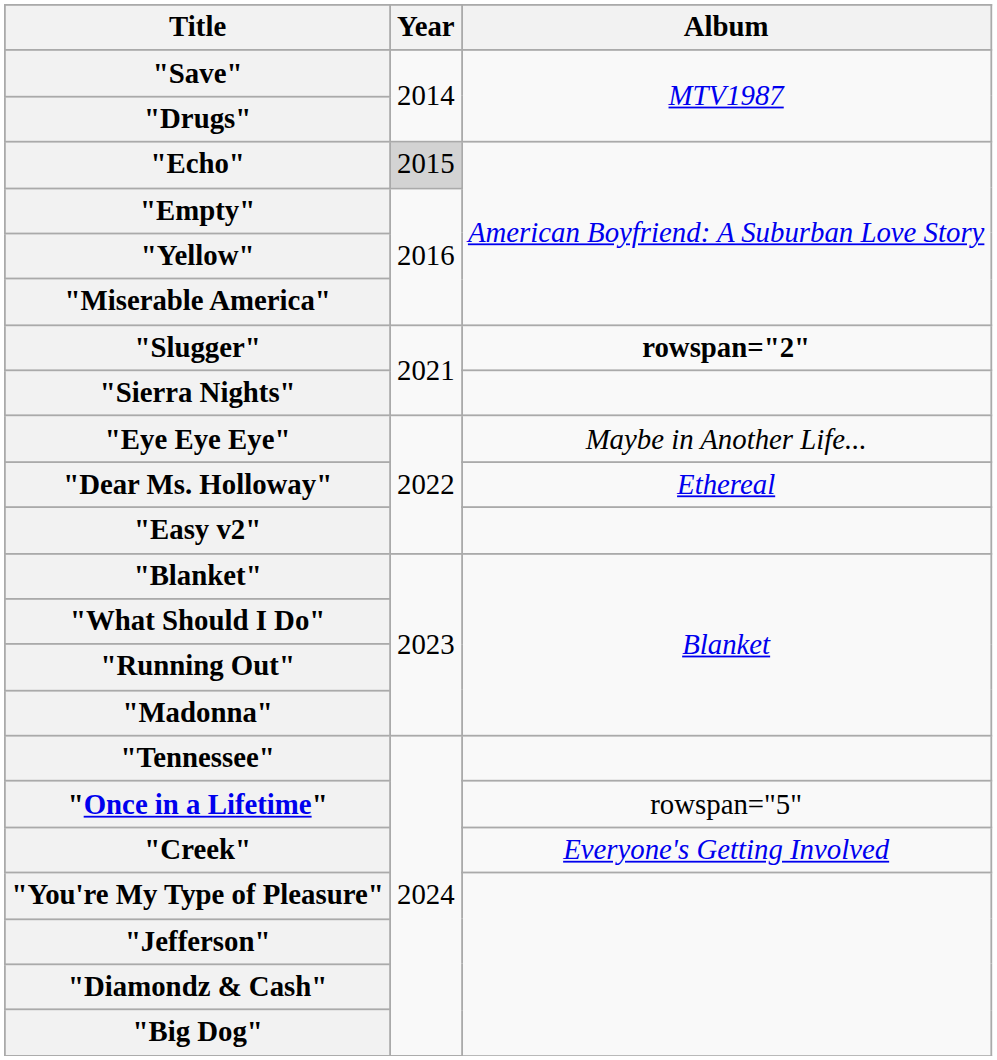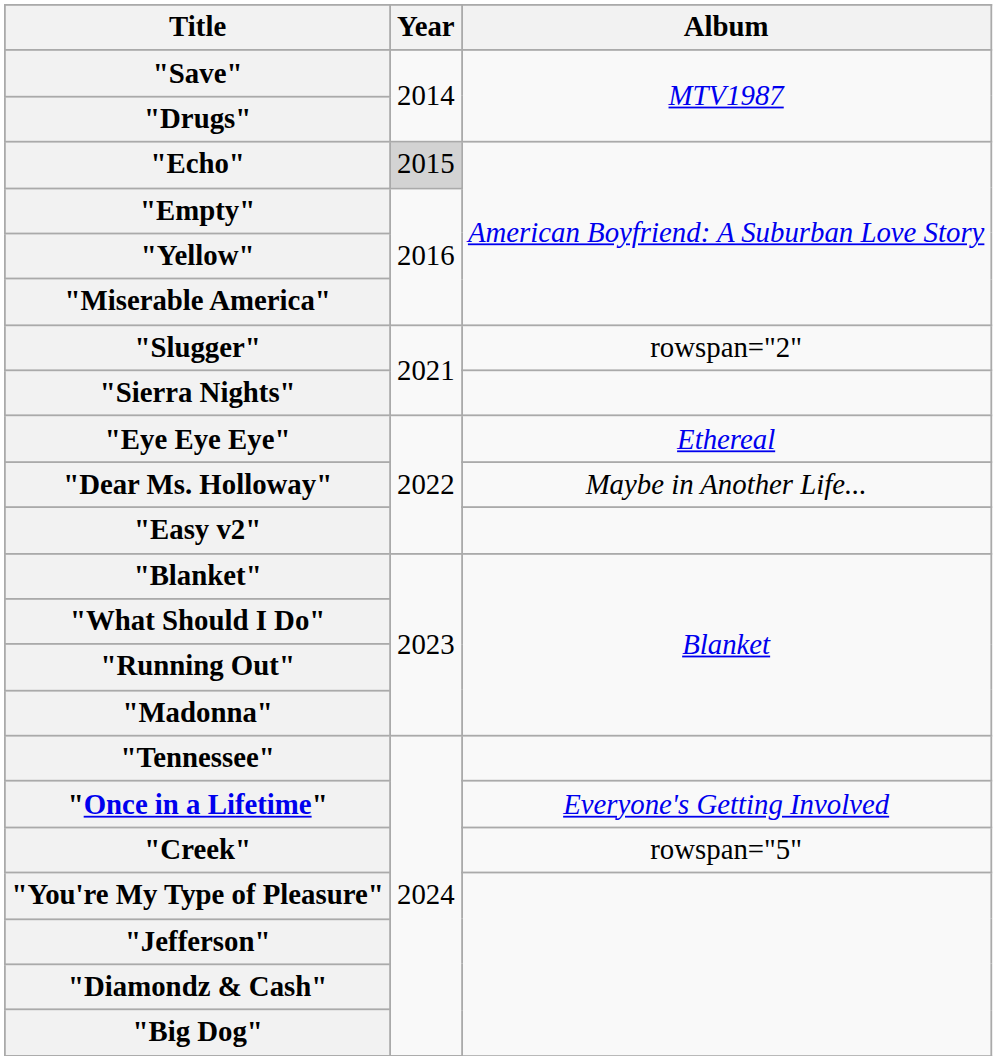(726, 347) bold -> (726, 347) normal
(726, 438) Maybe in Another Life... -> (726, 438) Ethereal
(726, 484) Ethereal -> (726, 484) Maybe in Another Life...
(726, 803) rowspan="5" -> (726, 803) Everyone's Getting Involved
(726, 849) Everyone's Getting Involved -> (726, 849) rowspan="5"
